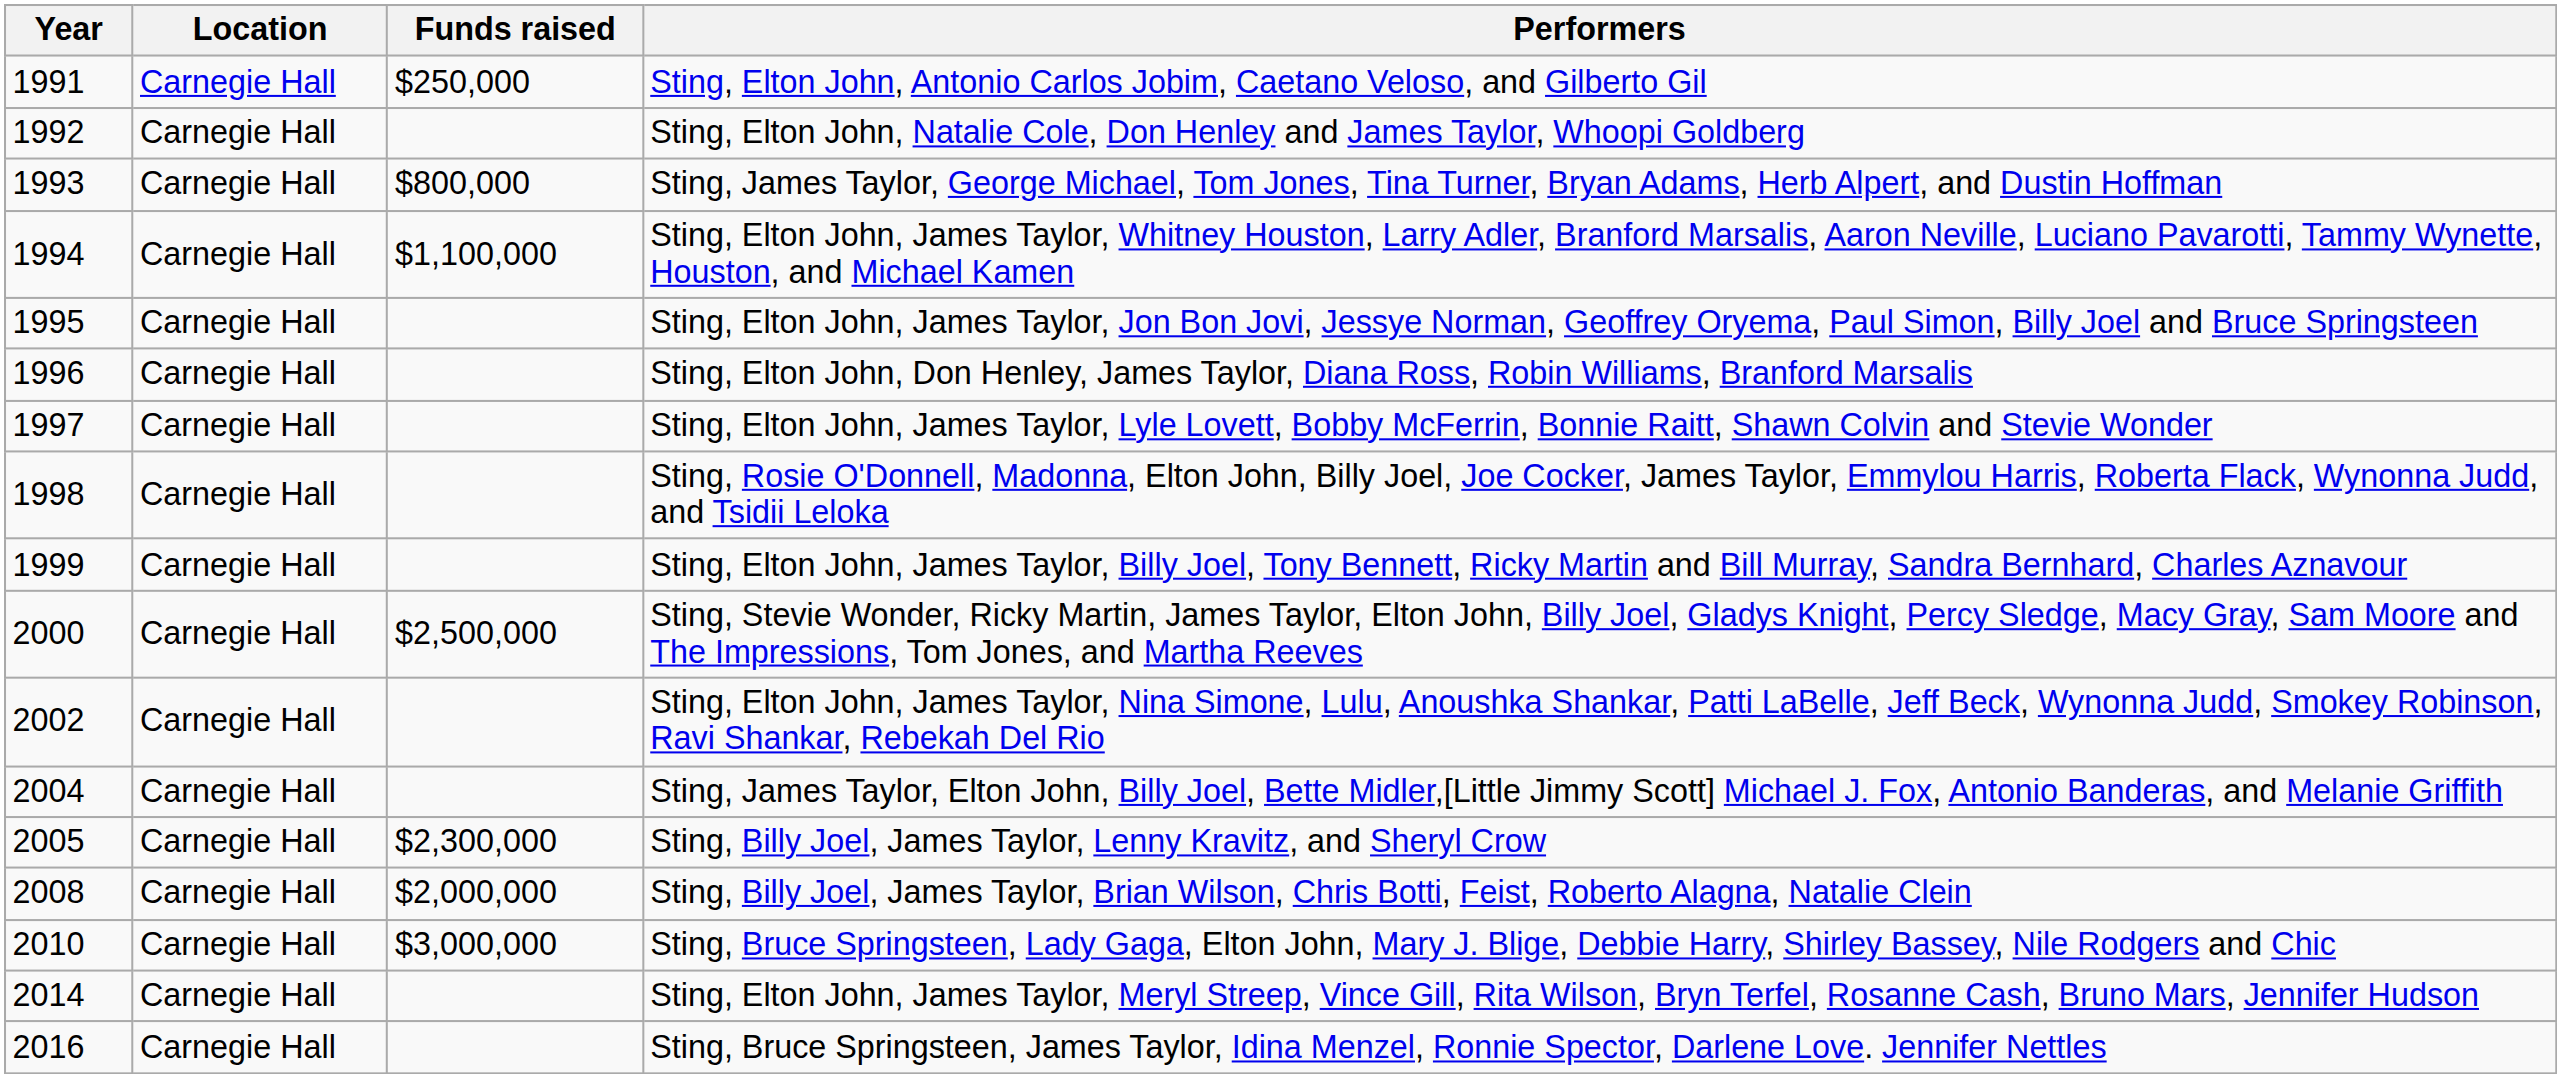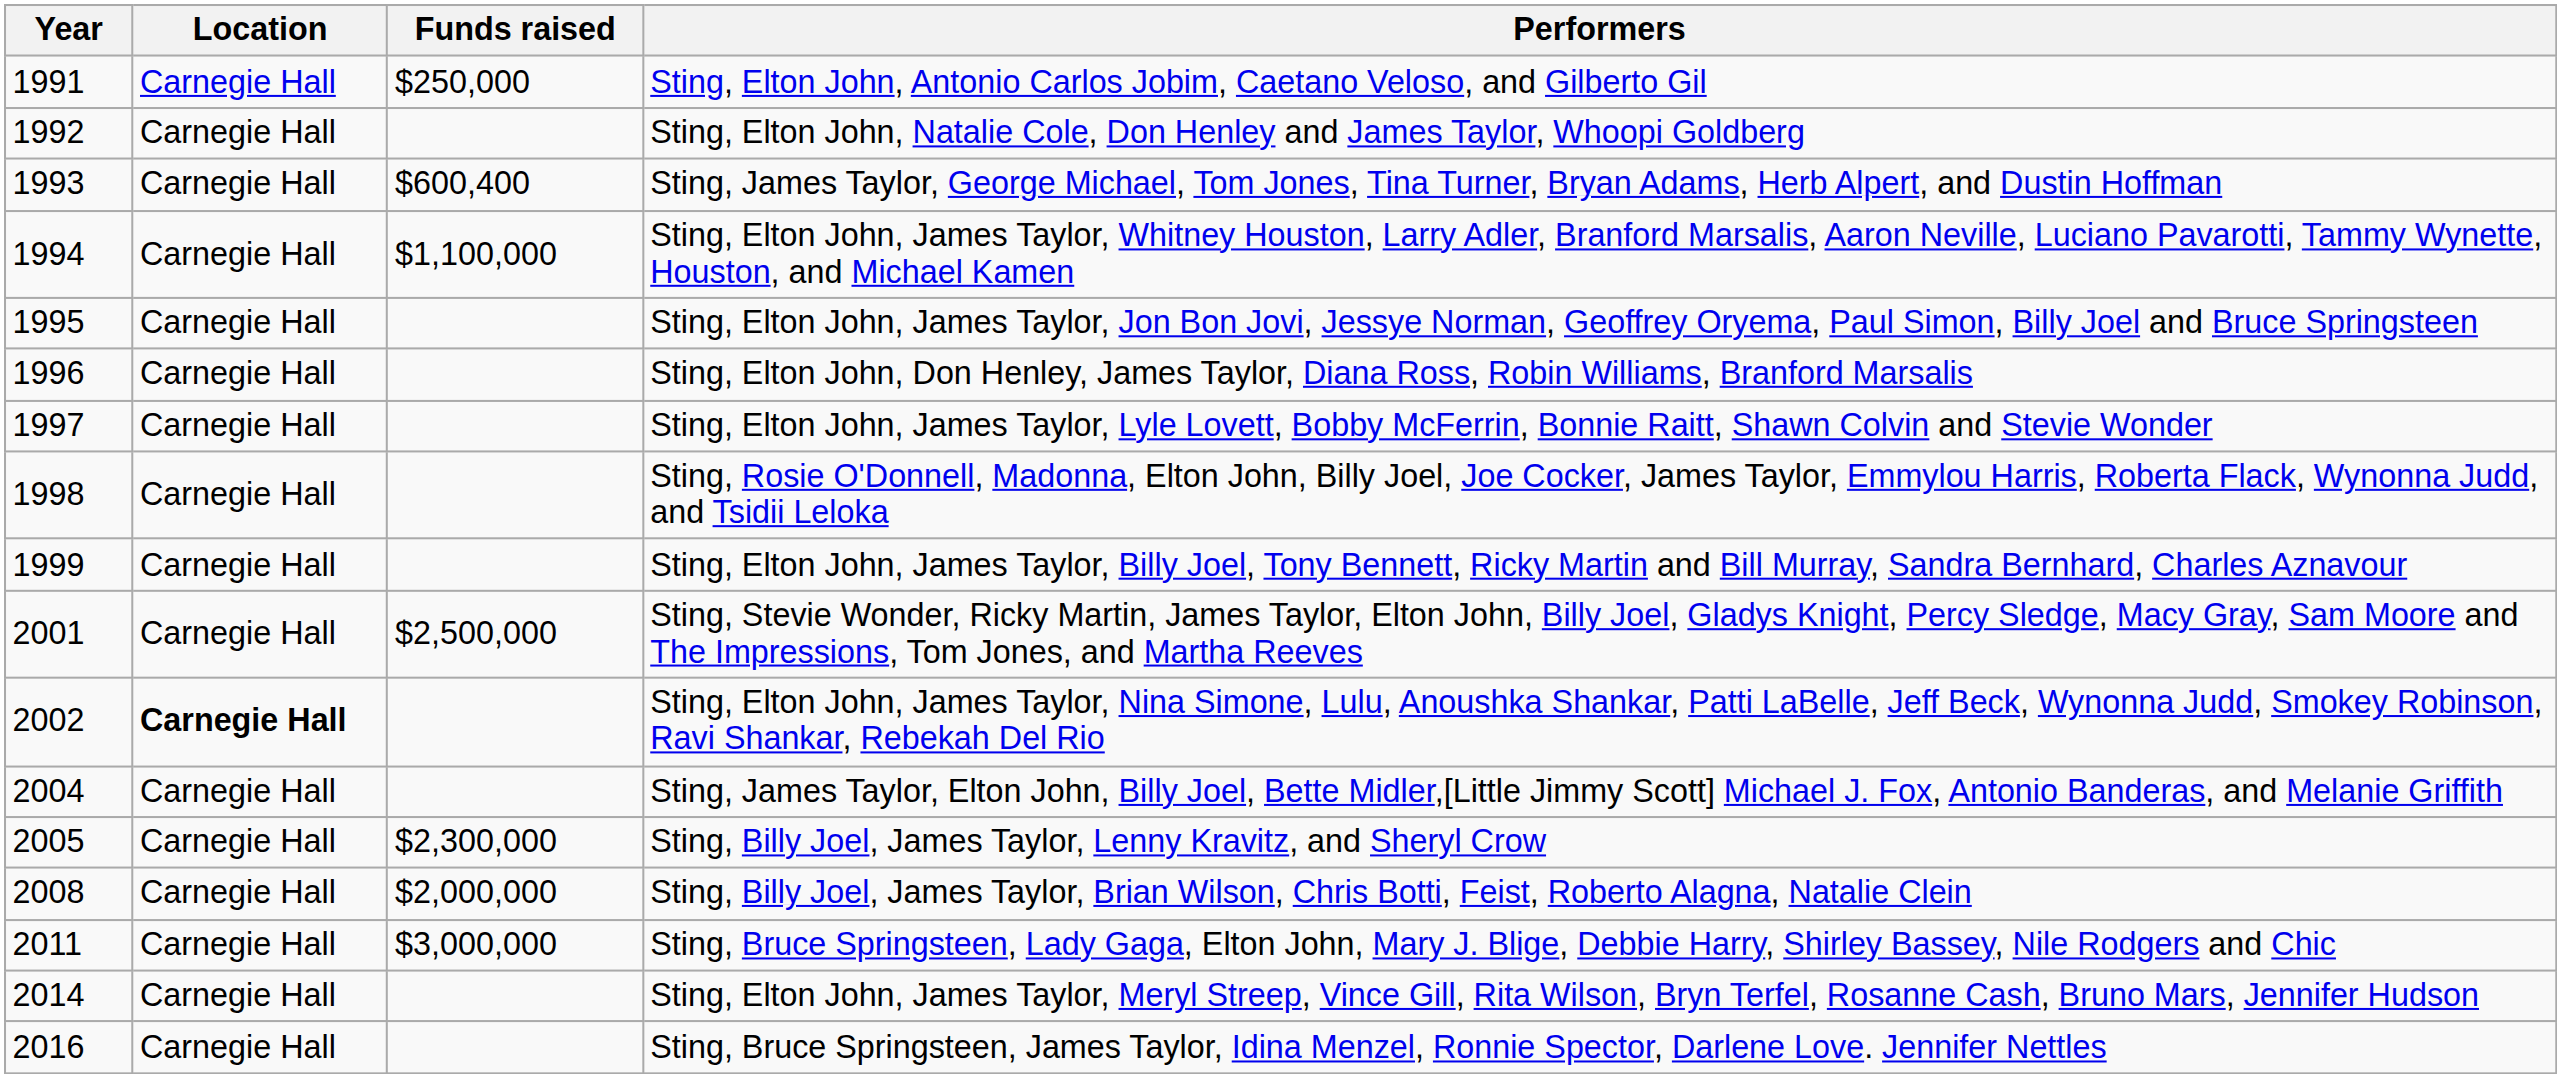(463, 183) $800,000 -> (463, 183) $600,400
(48, 633) 2000 -> (48, 633) 2001
(238, 721) normal -> (243, 721) bold
(48, 944) 2010 -> (47, 944) 2011
